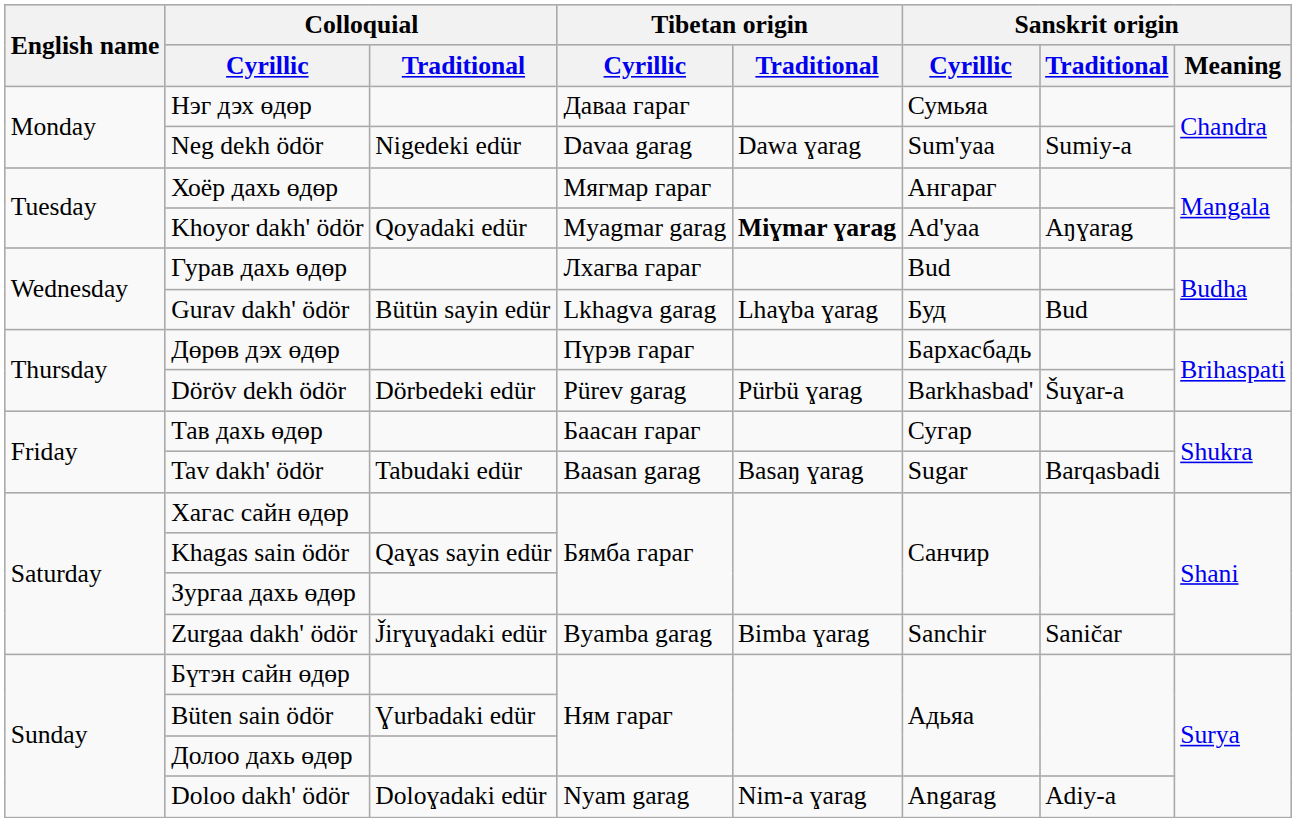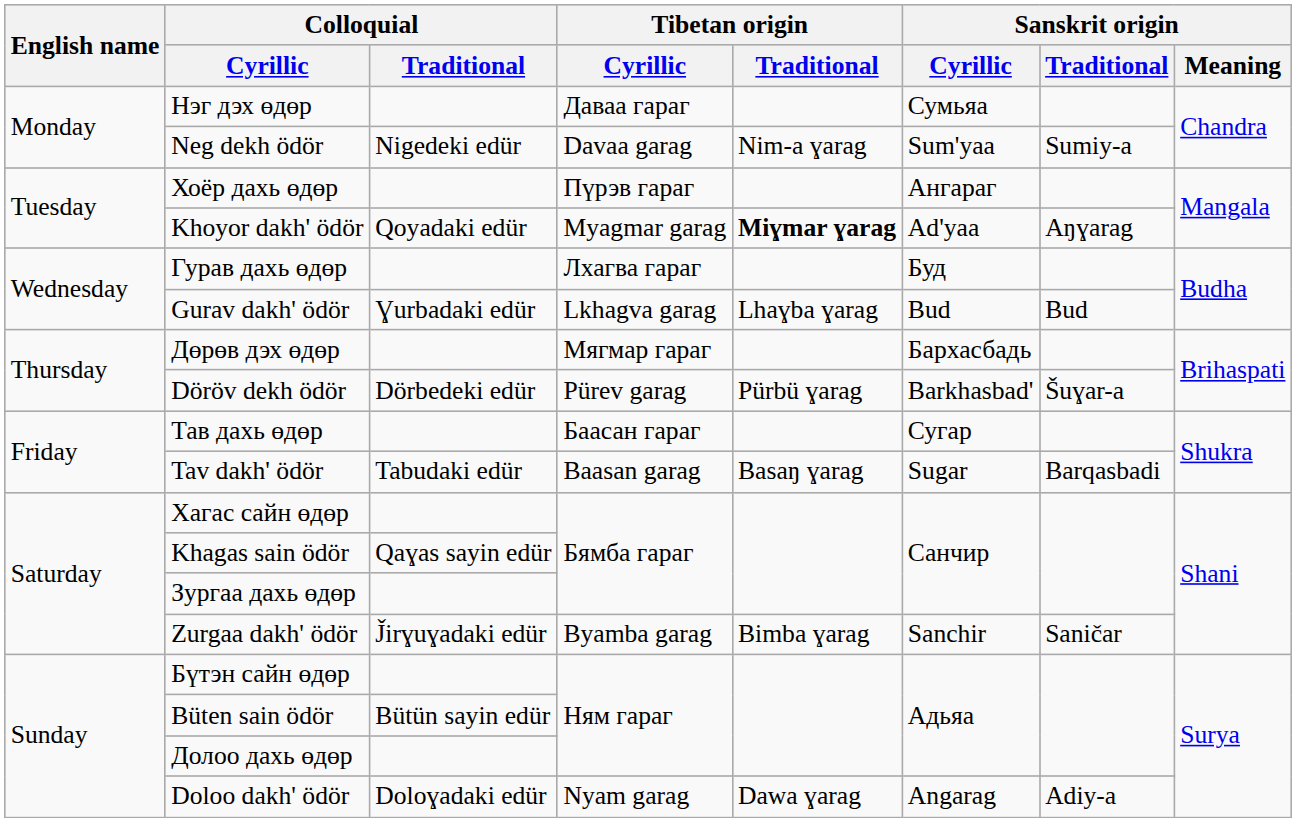(799, 146) Dawa ɣarag -> (802, 146) Nim-a ɣarag
(637, 187) Мягмар гараг -> (629, 187) Пүрэв гараг
(929, 268) Bud -> (927, 268) Буд
(463, 308) Bütün sayin edür -> (455, 308) Ɣurbadaki edür
(927, 308) Буд -> (929, 308) Bud
(629, 349) Пүрэв гараг -> (637, 349) Мягмар гараг
(455, 715) Ɣurbadaki edür -> (463, 715) Bütün sayin edür
(802, 796) Nim-a ɣarag -> (799, 796) Dawa ɣarag
